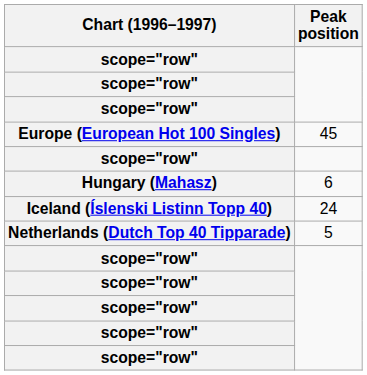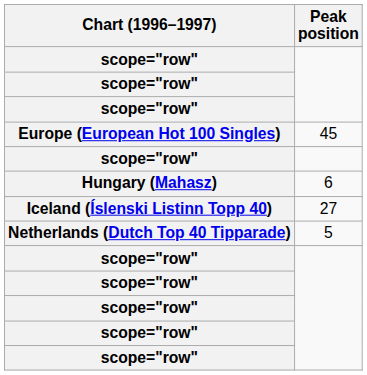(328, 208) 24 -> (328, 208) 27
